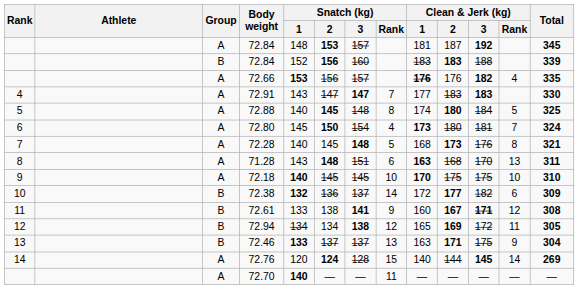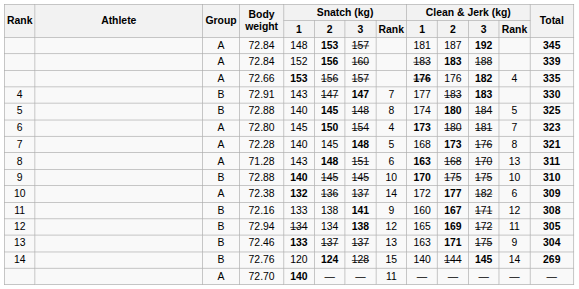(221, 62) B -> (221, 62) A
(221, 95) A -> (221, 95) B
(221, 111) A -> (221, 111) B
(552, 128) 324 -> (552, 128) 323
(221, 177) A -> (221, 177) B
(262, 177) 72.18 -> (262, 177) 72.88
(221, 194) B -> (221, 194) A
(262, 210) 72.61 -> (262, 210) 72.16
(484, 210) bold -> (484, 210) normal
(221, 260) A -> (221, 260) B
